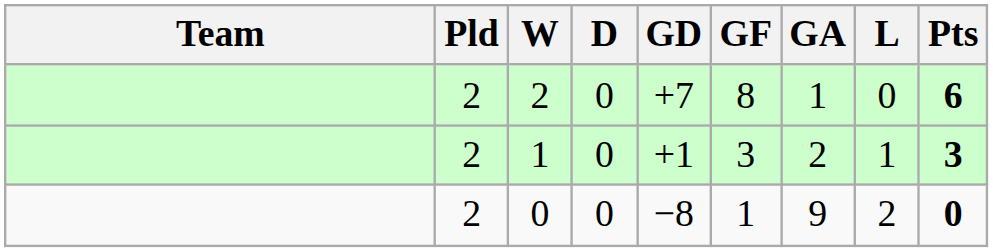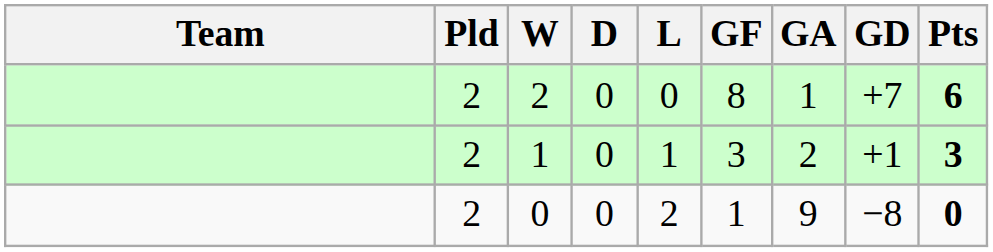columns swapped: (887, 34) <-> (674, 34)
